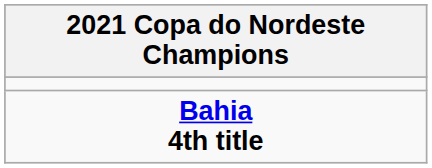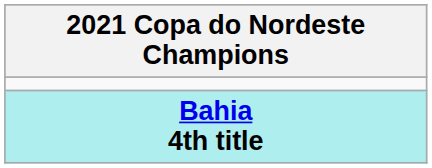(216, 126) no background -> (216, 126) paleturquoise background
